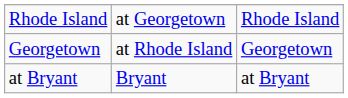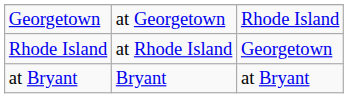(58, 19) Rhode Island -> (55, 19) Georgetown
(55, 48) Georgetown -> (58, 48) Rhode Island
